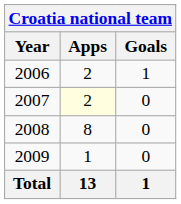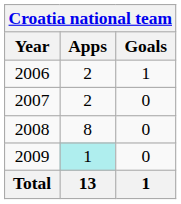(88, 101) lightyellow background -> (88, 101) no background
(88, 156) no background -> (88, 156) paleturquoise background
